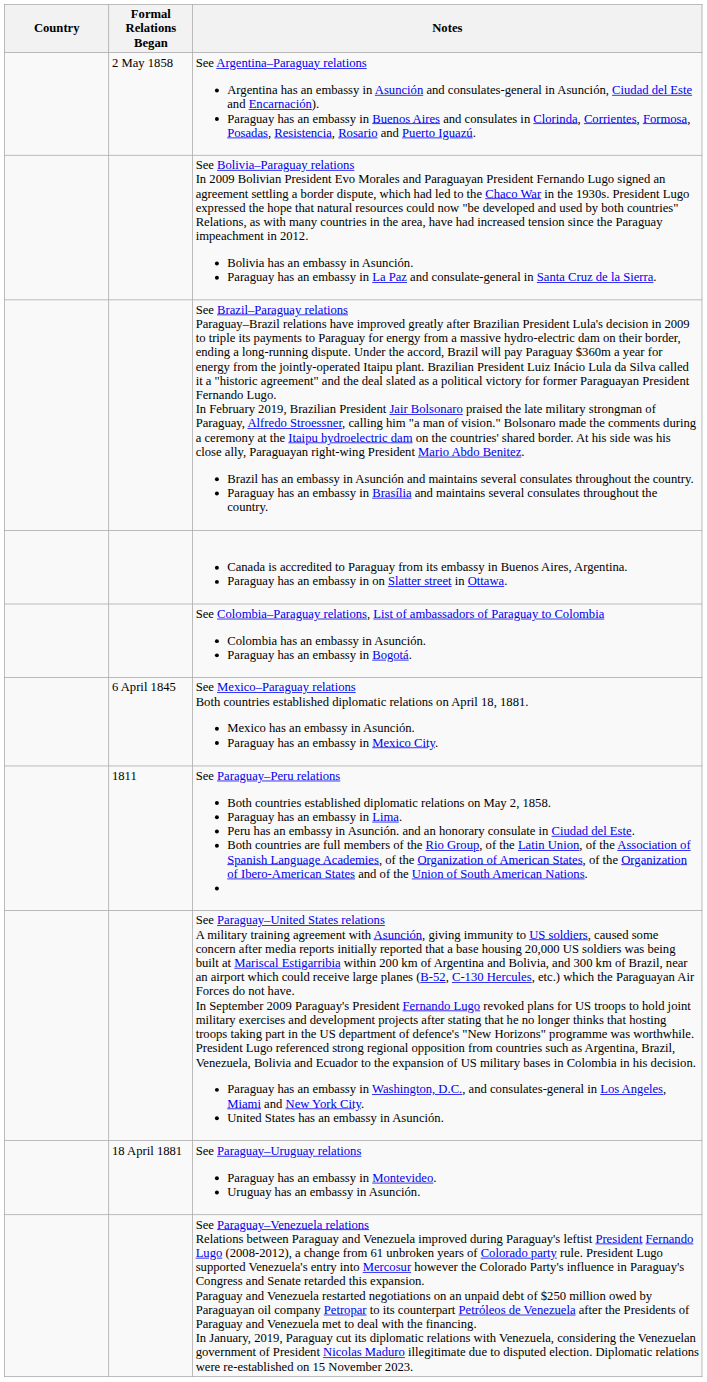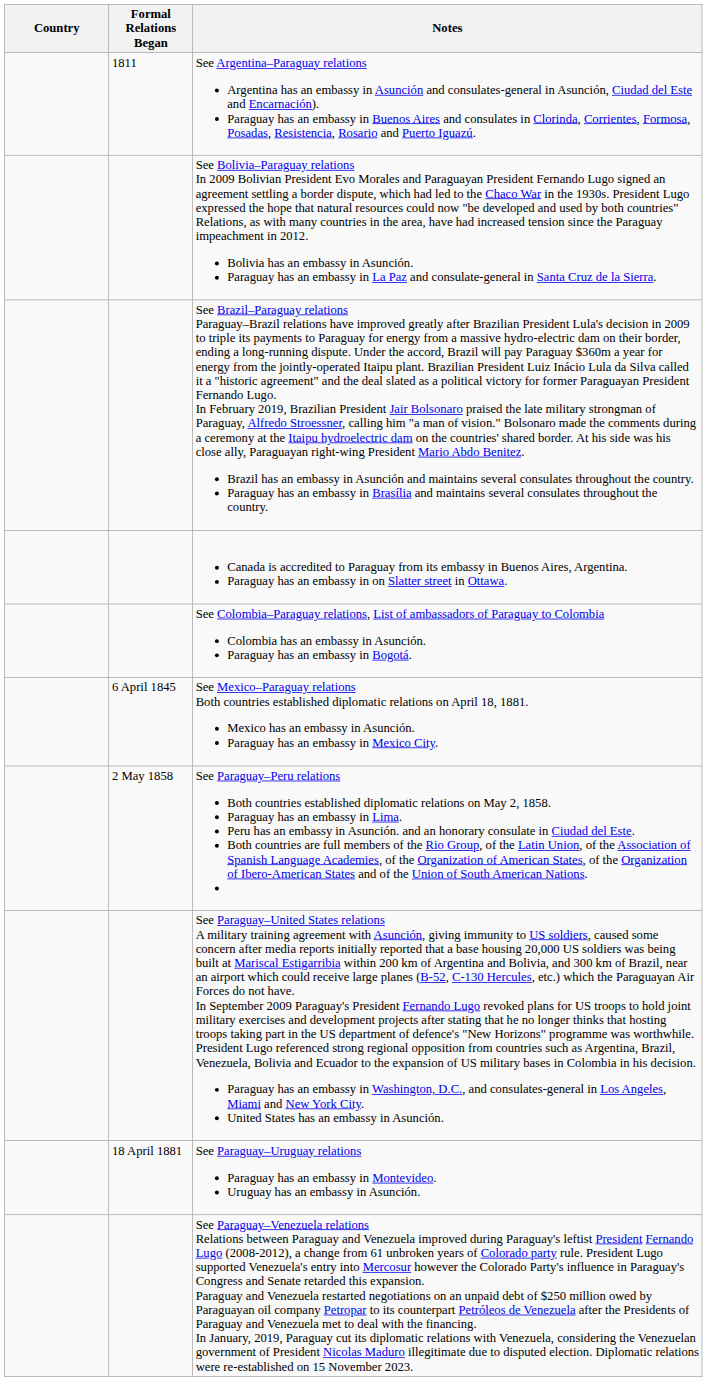(142, 63) 2 May 1858 -> (124, 63) 1811
(124, 775) 1811 -> (142, 775) 2 May 1858
